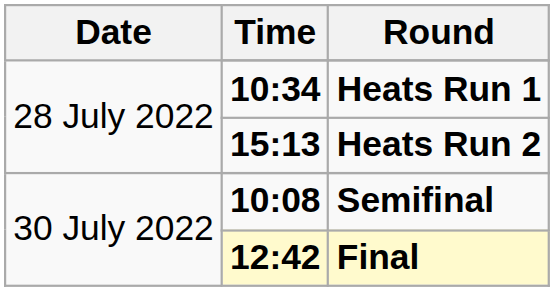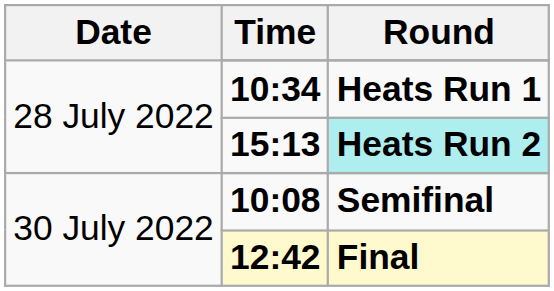(439, 144) no background -> (439, 144) paleturquoise background
